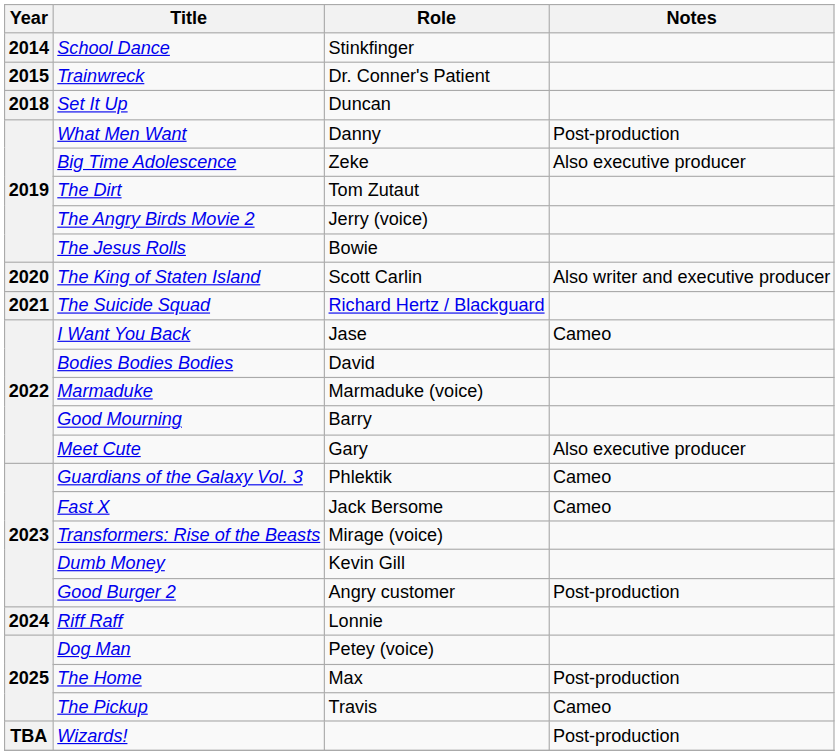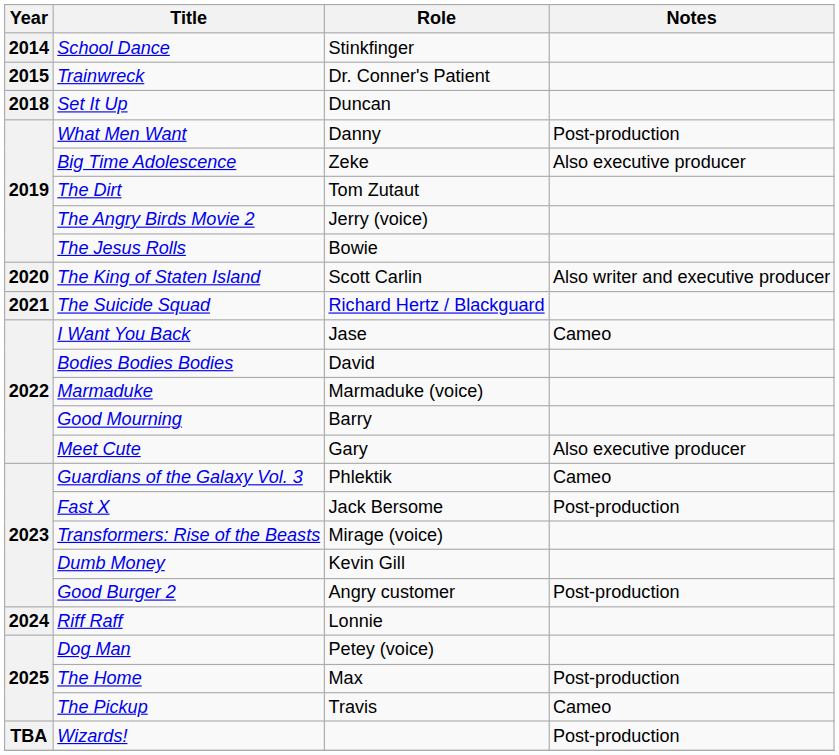(582, 506) Cameo -> (616, 506) Post-production
